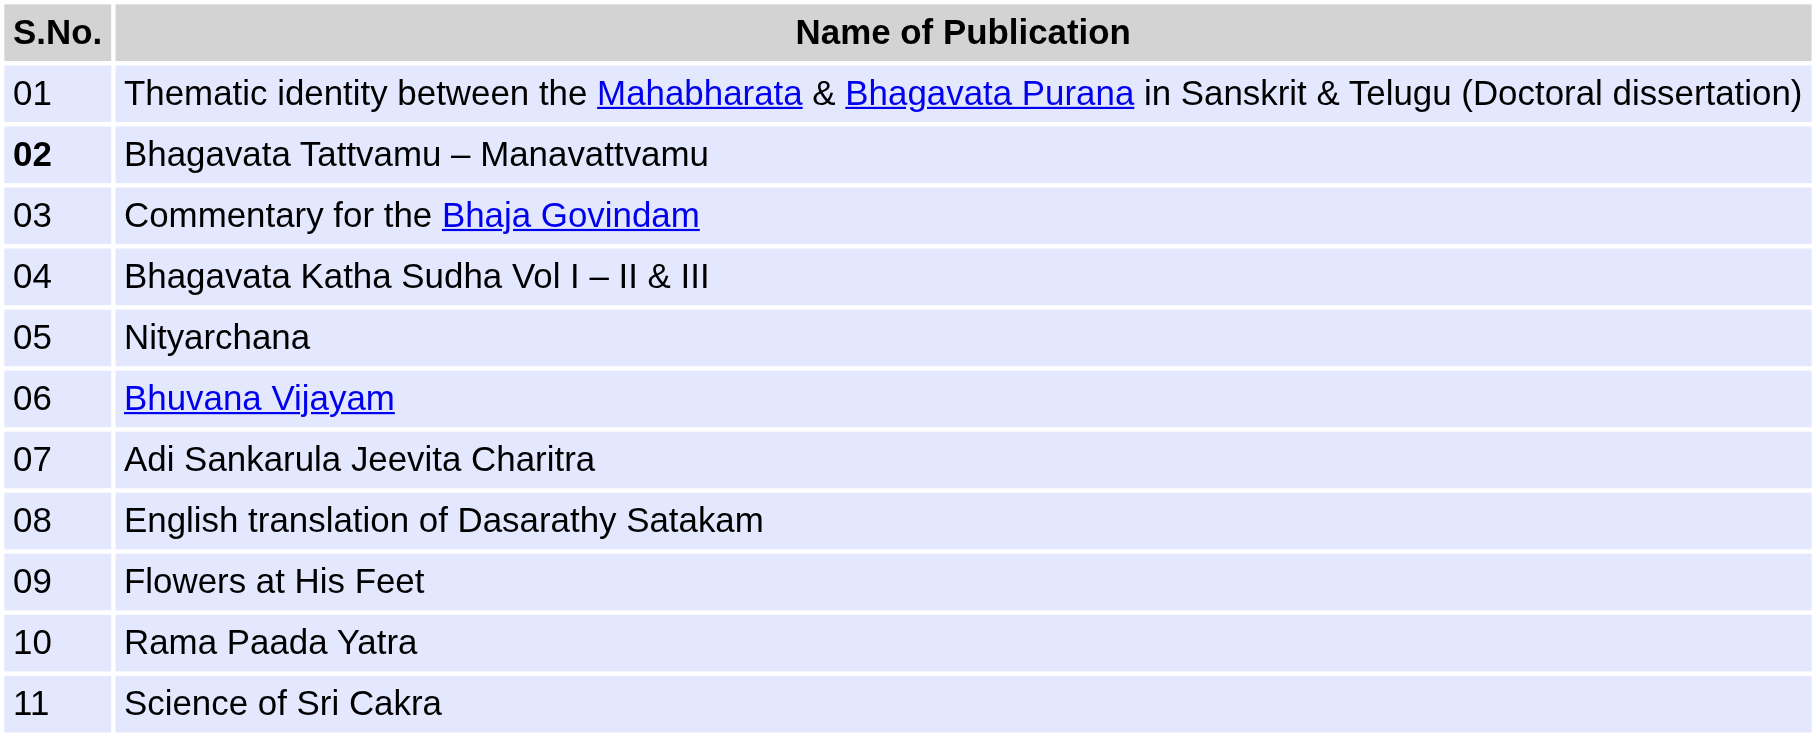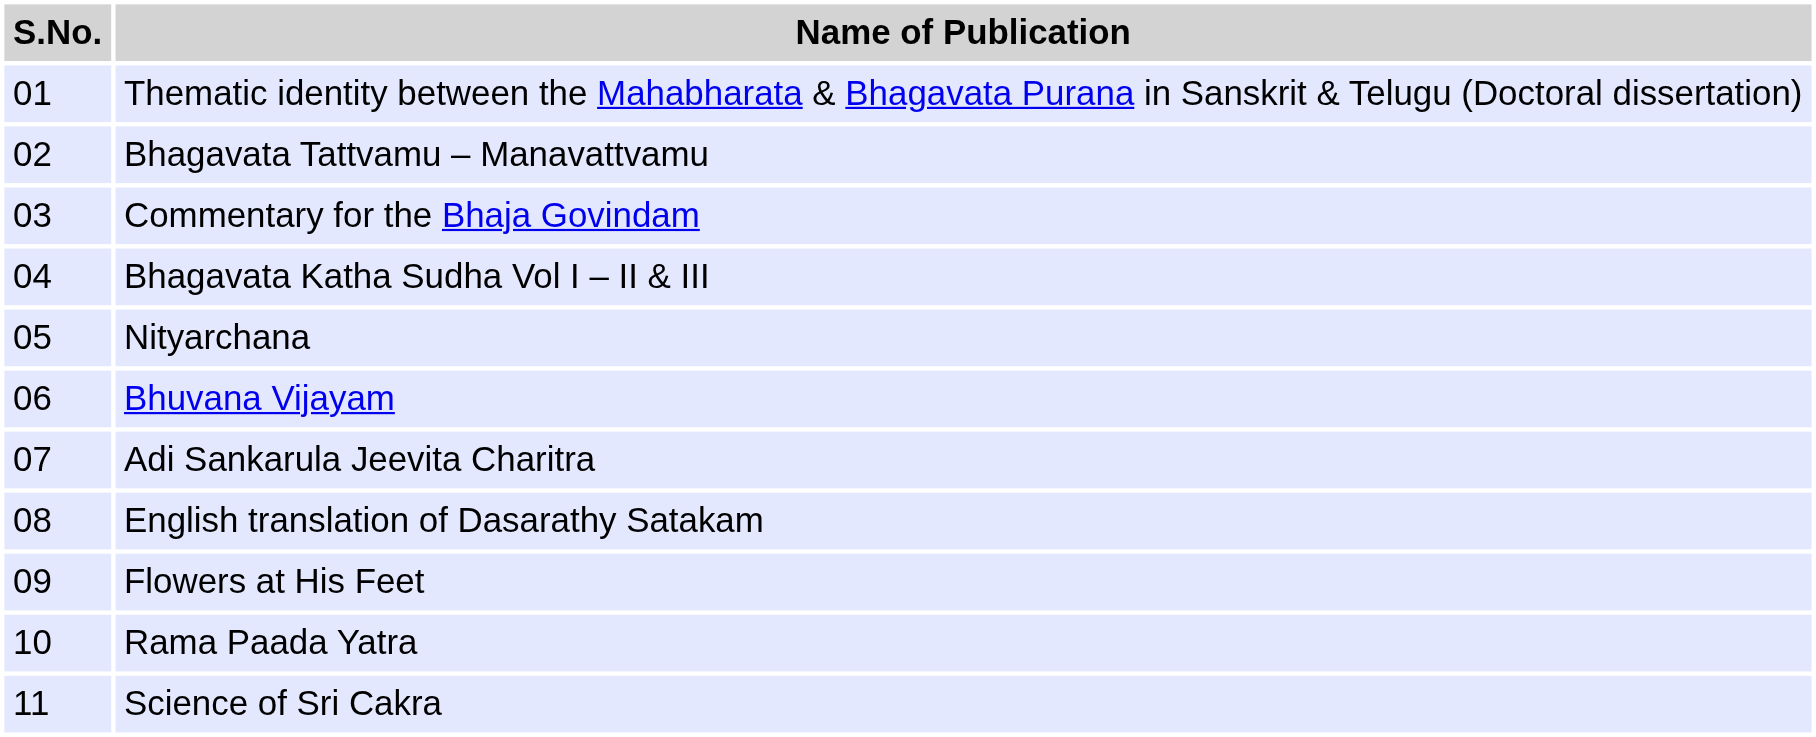(32, 154) bold -> (32, 154) normal
